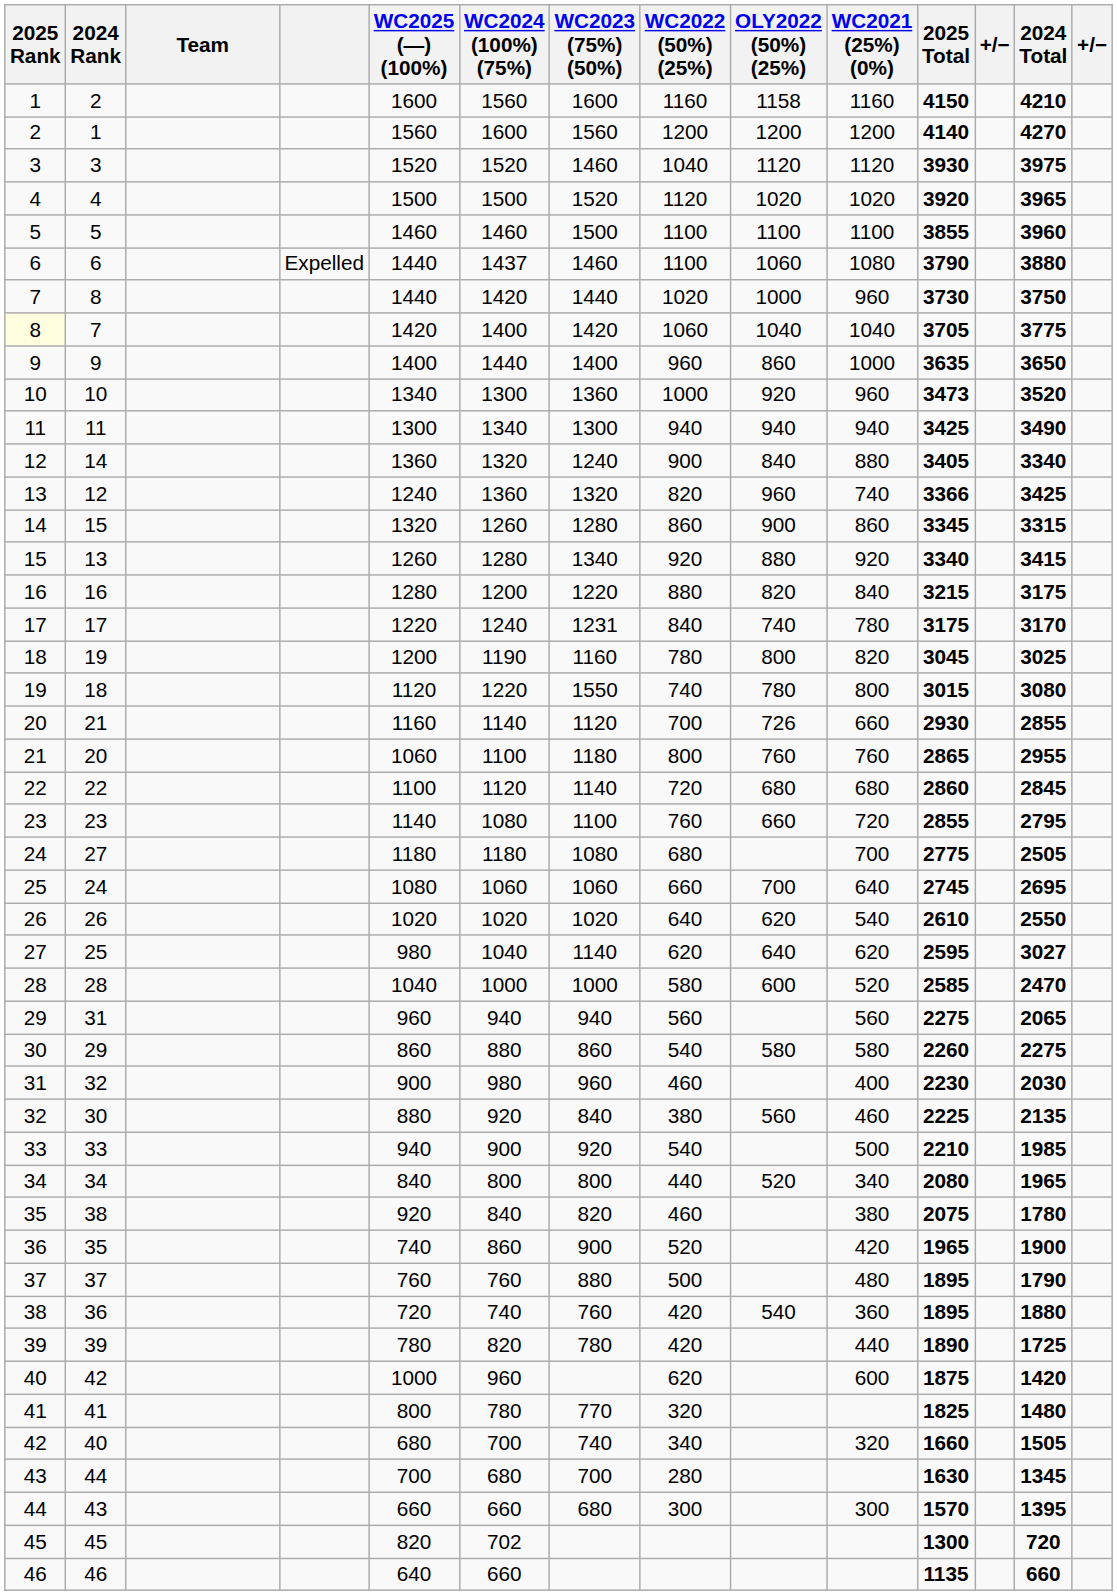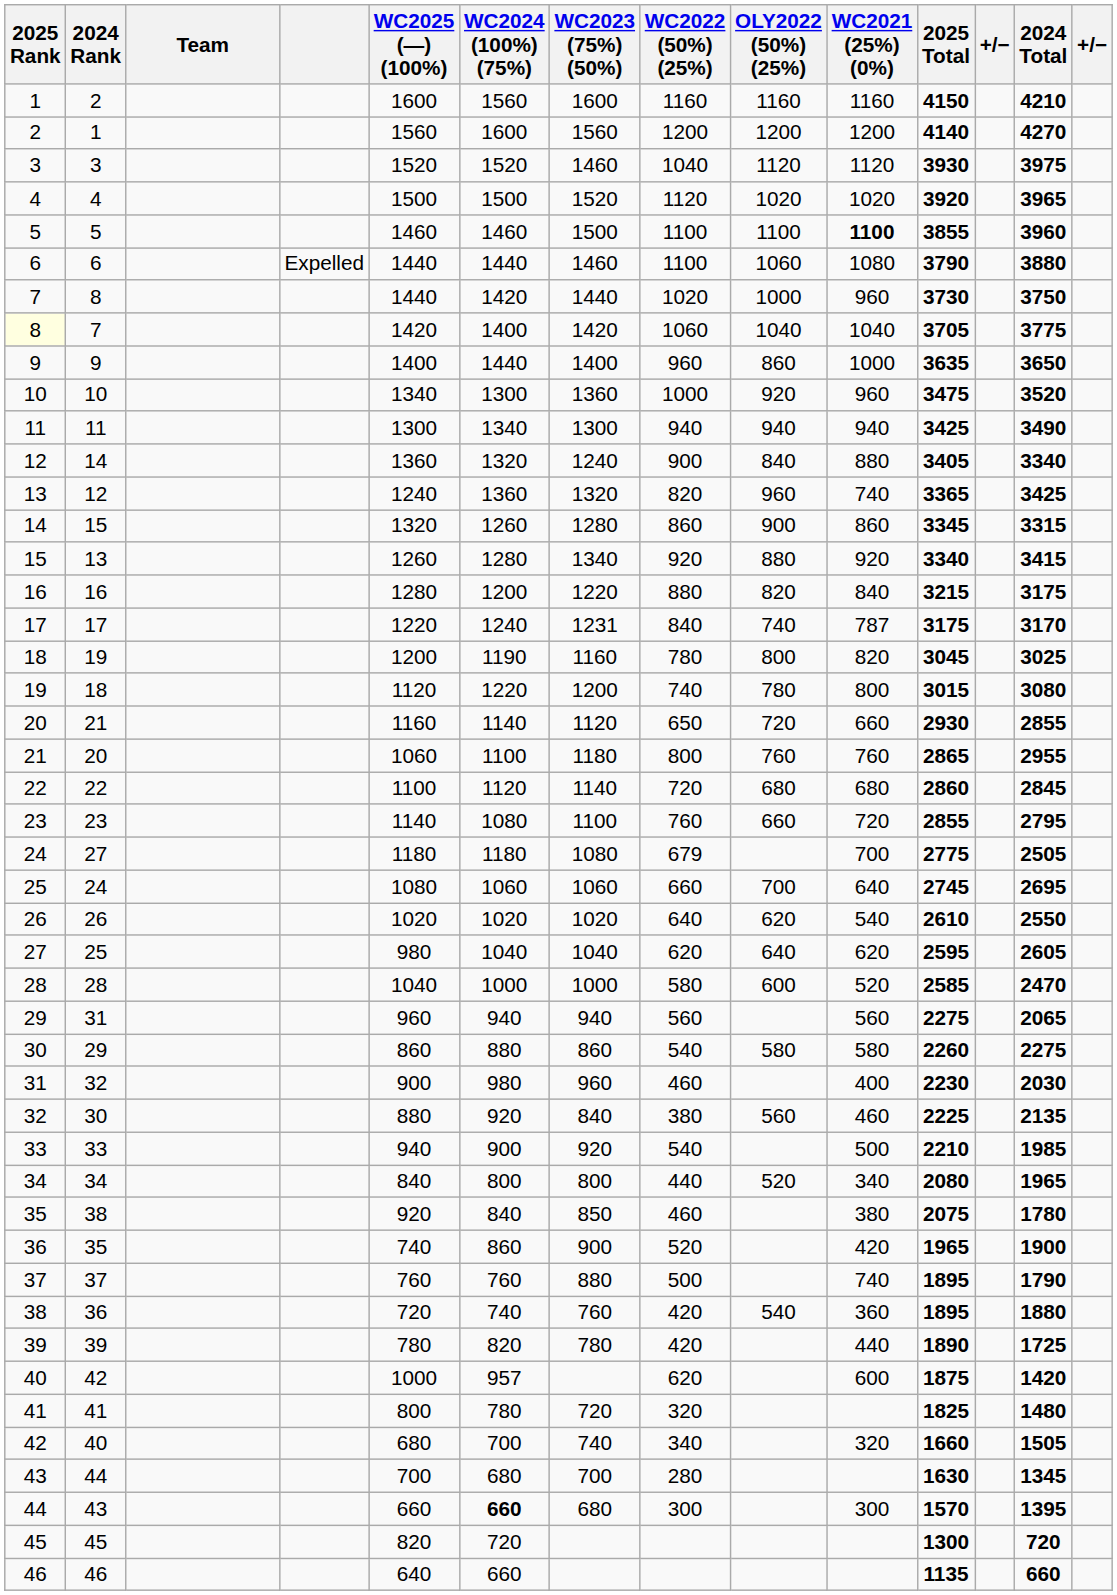(778, 100) 1158 -> (778, 100) 1160
(872, 231) normal -> (872, 231) bold
(504, 264) 1437 -> (504, 264) 1440
(946, 395) 3473 -> (946, 395) 3475
(946, 493) 3366 -> (946, 493) 3365
(872, 624) 780 -> (872, 624) 787
(595, 690) 1550 -> (595, 690) 1200
(685, 723) 700 -> (685, 723) 650
(778, 723) 726 -> (778, 723) 720
(685, 854) 680 -> (685, 854) 679
(595, 952) 1140 -> (595, 952) 1040
(1043, 952) 3027 -> (1043, 952) 2605
(595, 1214) 820 -> (595, 1214) 850
(872, 1280) 480 -> (872, 1280) 740
(504, 1378) 960 -> (504, 1378) 957
(595, 1411) 770 -> (595, 1411) 720
(504, 1509) normal -> (504, 1509) bold
(504, 1542) 702 -> (504, 1542) 720
